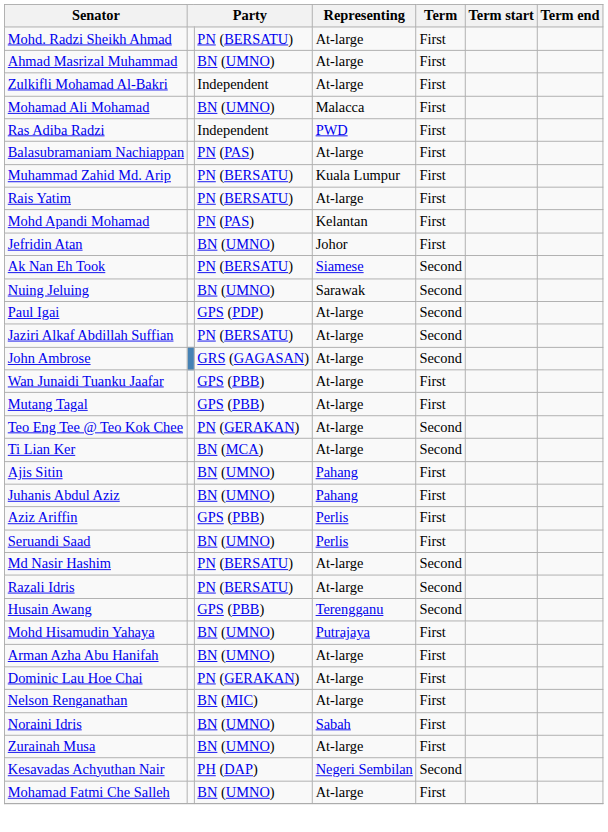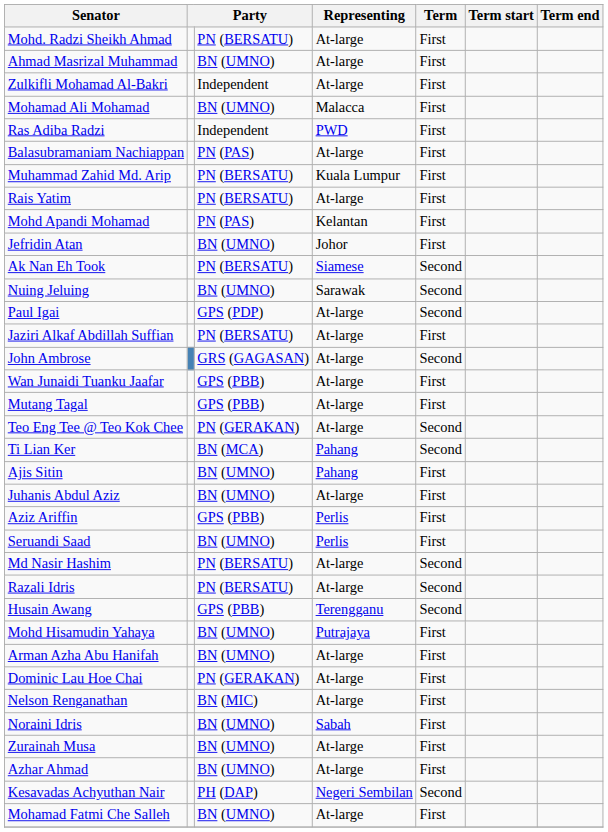(441, 335) Second -> (433, 335) First
(339, 449) At-large -> (337, 449) Pahang
(337, 495) Pahang -> (339, 495) At-large
+ row: (48, 769)
